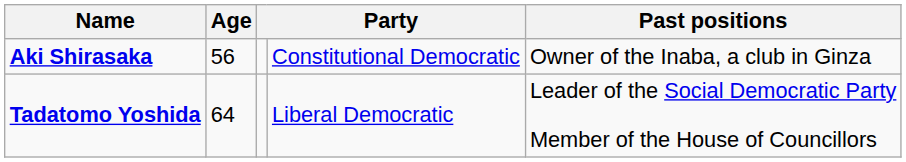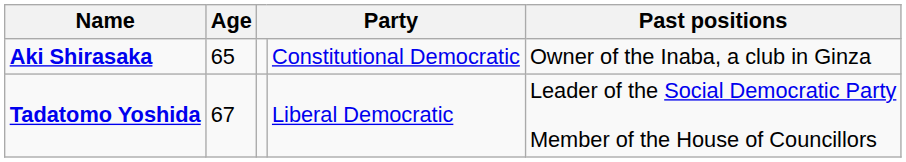(223, 56) 56 -> (223, 56) 65
(223, 115) 64 -> (223, 115) 67
